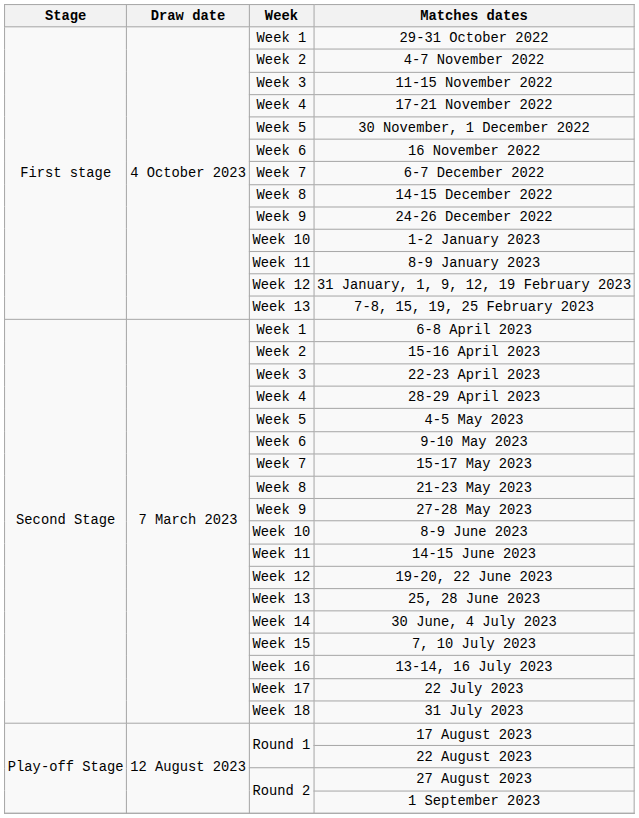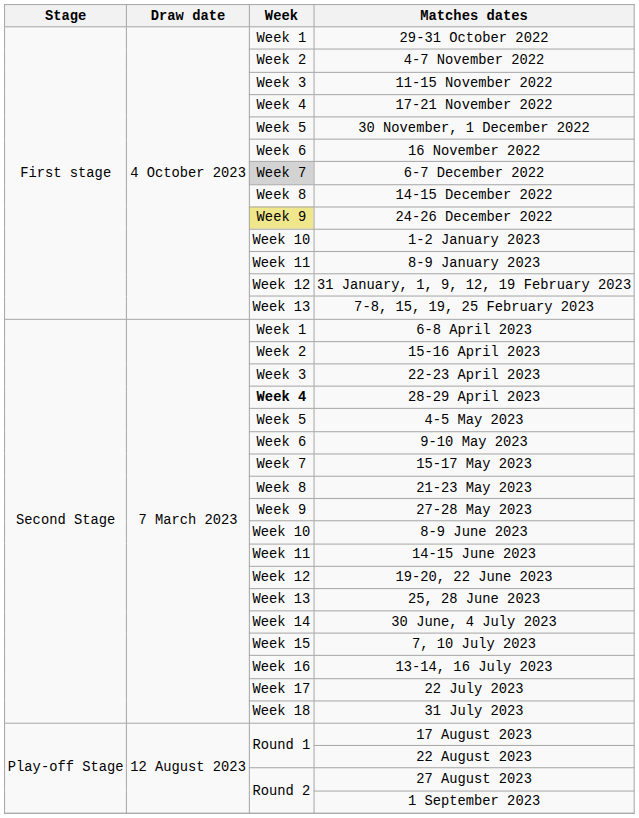(281, 173) no background -> (281, 173) lightgrey background
(281, 218) no background -> (281, 218) khaki background
(281, 398) normal -> (281, 398) bold
